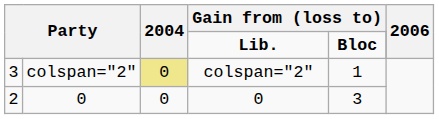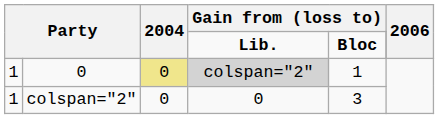(14, 72) 3 -> (14, 72) 1
(81, 72) colspan="2" -> (81, 72) 0
(258, 72) no background -> (258, 72) lightgrey background
(14, 100) 2 -> (14, 100) 1
(81, 100) 0 -> (81, 100) colspan="2"
